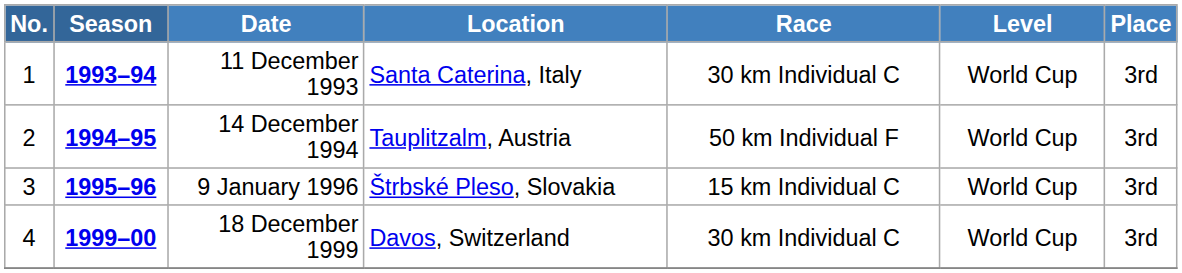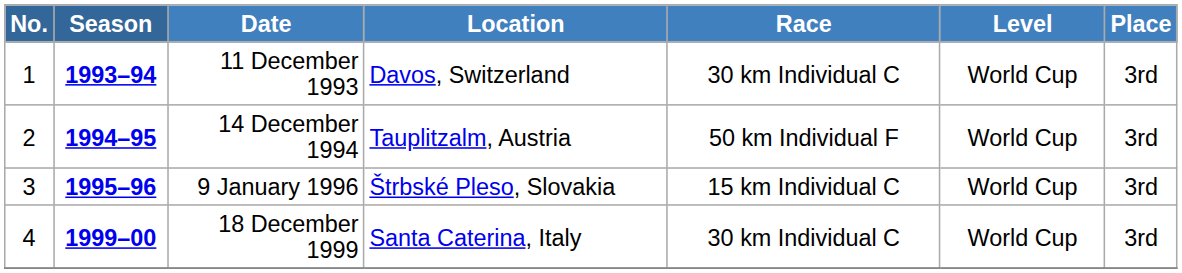(475, 74) Santa Caterina, Italy -> (470, 74) Davos, Switzerland
(470, 237) Davos, Switzerland -> (475, 237) Santa Caterina, Italy
